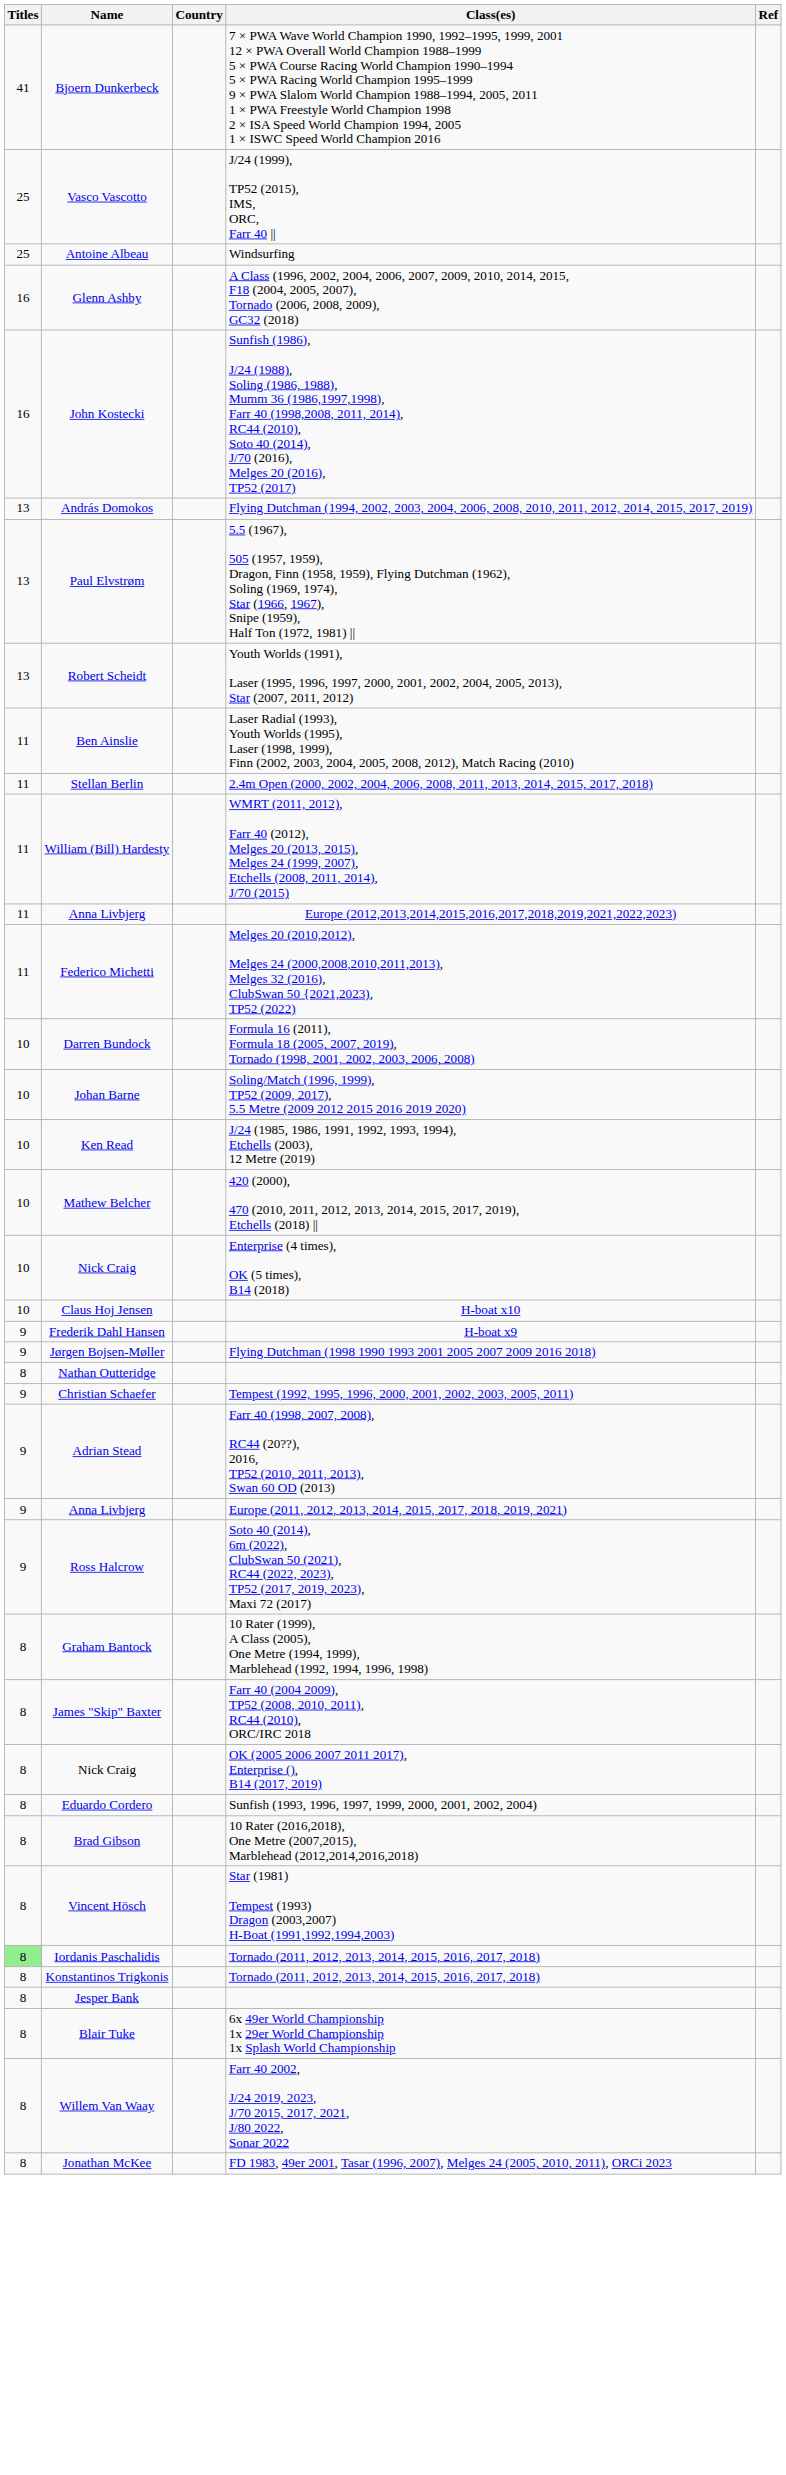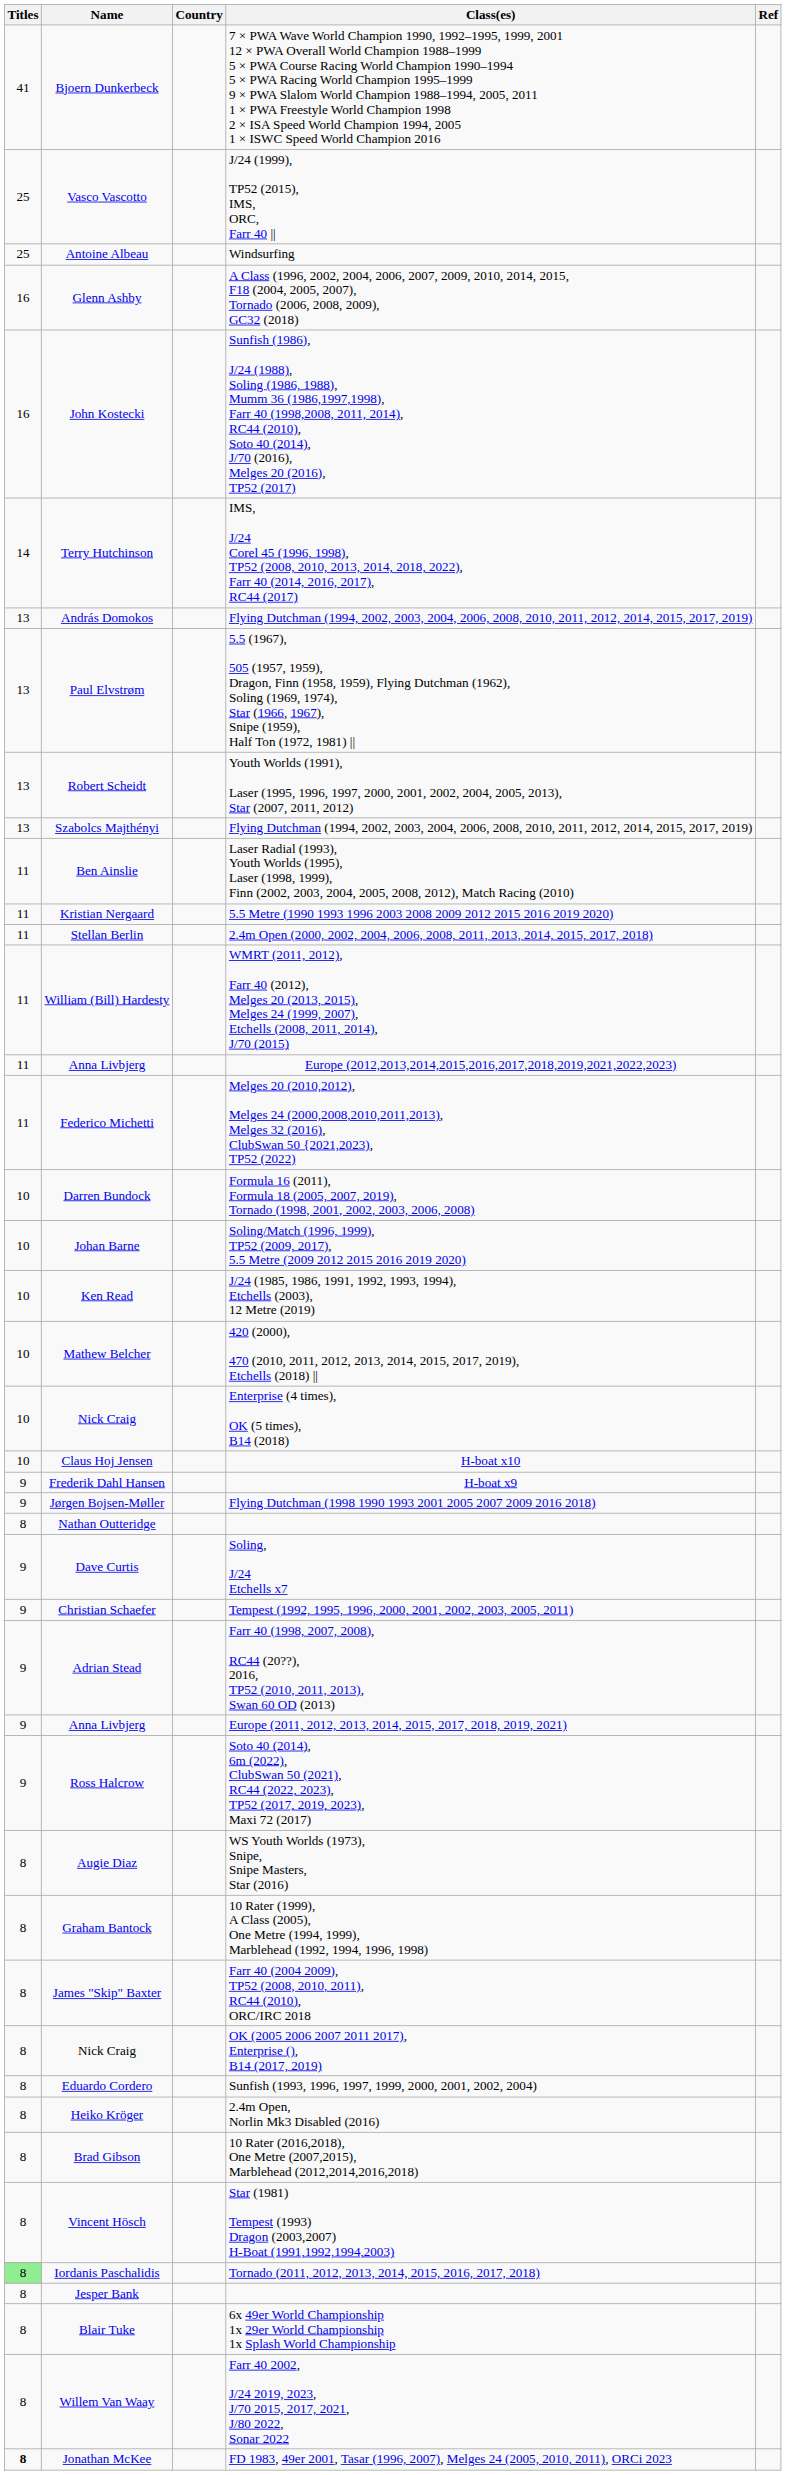+ row: (107, 553)
+ row: (107, 828)
+ row: (107, 914)
+ row: (107, 1566)
+ row: (107, 1862)
+ row: (107, 2114)
- row: (107, 1976)
(23, 2163) normal -> (23, 2459) bold
